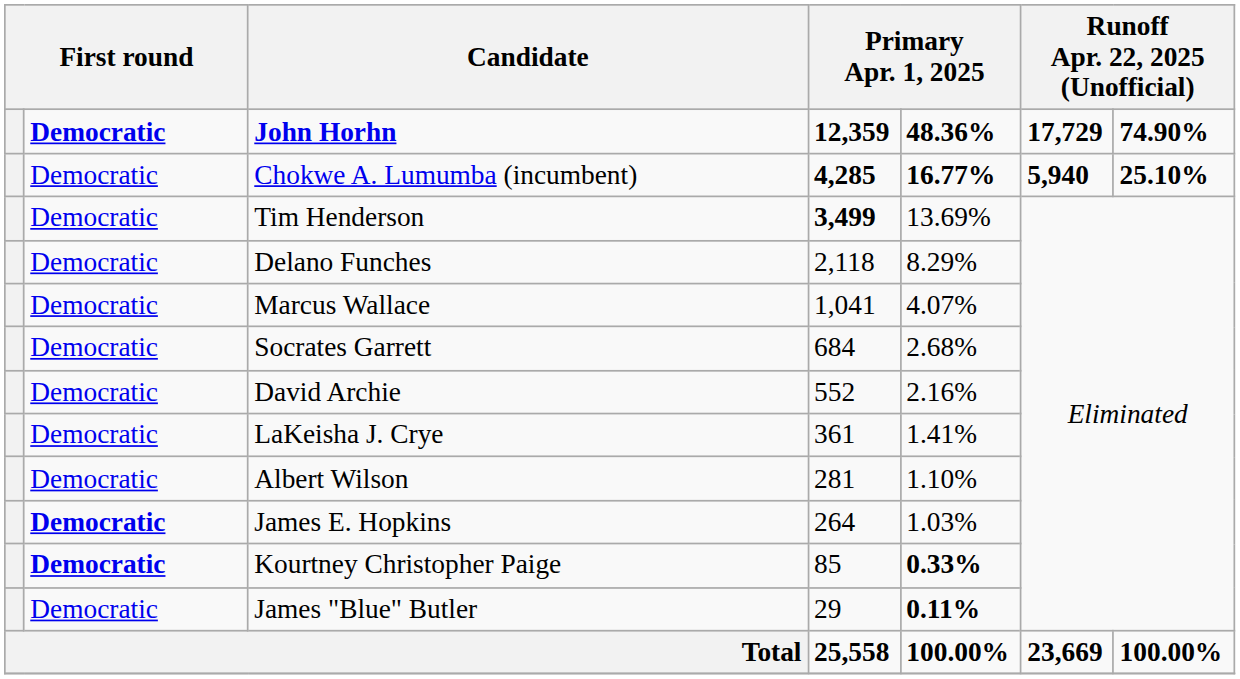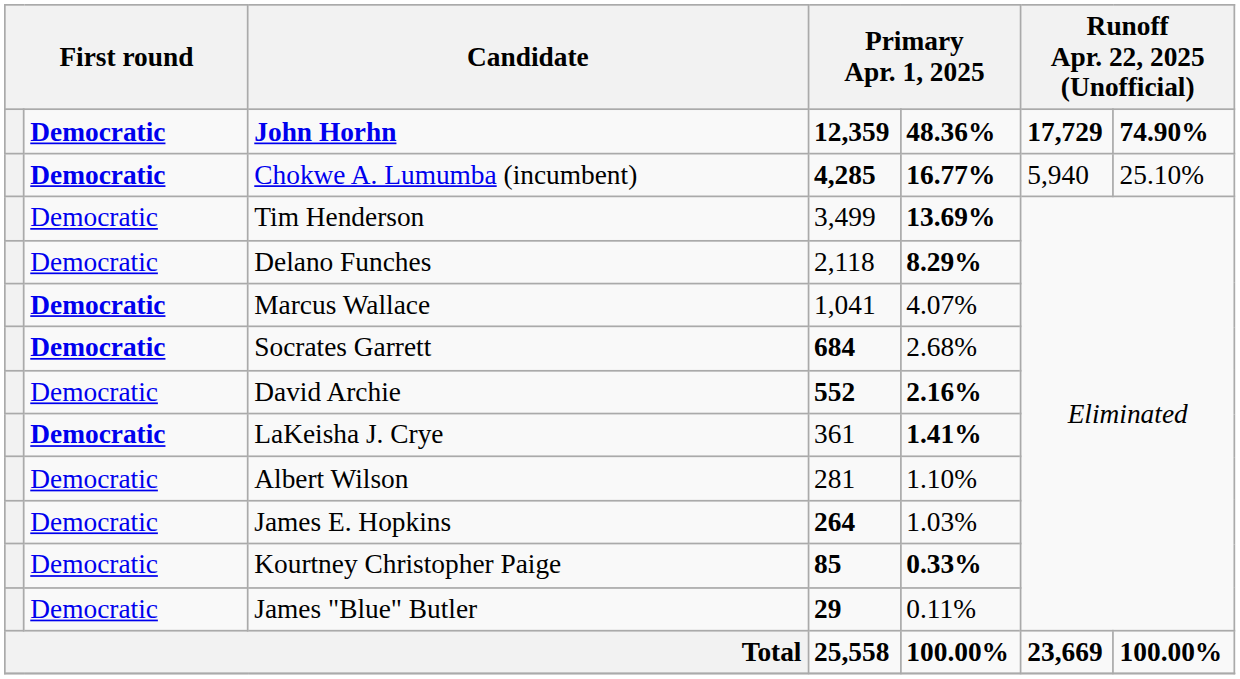(94, 174) normal -> (98, 174) bold
(1058, 174) bold -> (1058, 174) normal
(1164, 174) bold -> (1162, 174) normal
(845, 217) bold -> (845, 217) normal
(949, 217) normal -> (951, 217) bold
(942, 261) normal -> (944, 261) bold
(94, 304) normal -> (98, 304) bold
(94, 348) normal -> (98, 348) bold
(835, 348) normal -> (835, 348) bold
(835, 391) normal -> (835, 391) bold
(942, 391) normal -> (944, 391) bold
(94, 434) normal -> (98, 434) bold
(942, 434) normal -> (944, 434) bold
(98, 521) bold -> (94, 521) normal
(835, 521) normal -> (835, 521) bold
(98, 565) bold -> (94, 565) normal
(828, 565) normal -> (828, 565) bold
(828, 608) normal -> (828, 608) bold
(943, 608) bold -> (941, 608) normal
